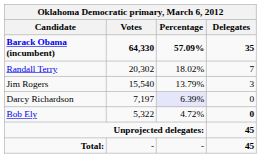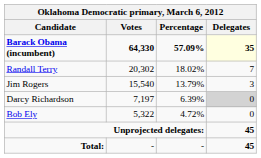(250, 48) no background -> (250, 48) lightyellow background
(192, 99) lavender background -> (192, 99) no background
(252, 99) no background -> (252, 99) lightgrey background
(252, 115) bold -> (252, 115) normal
